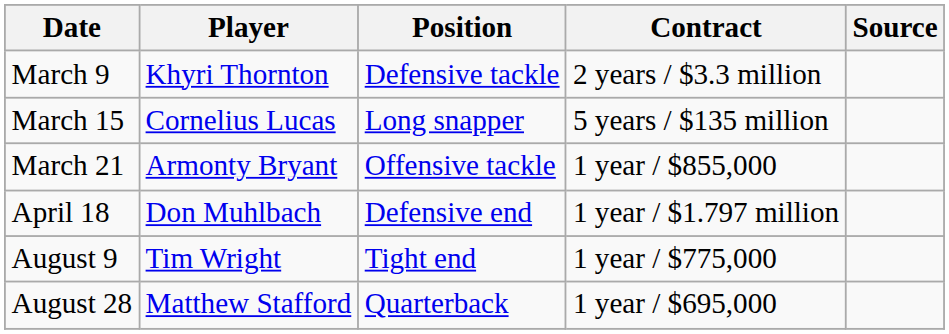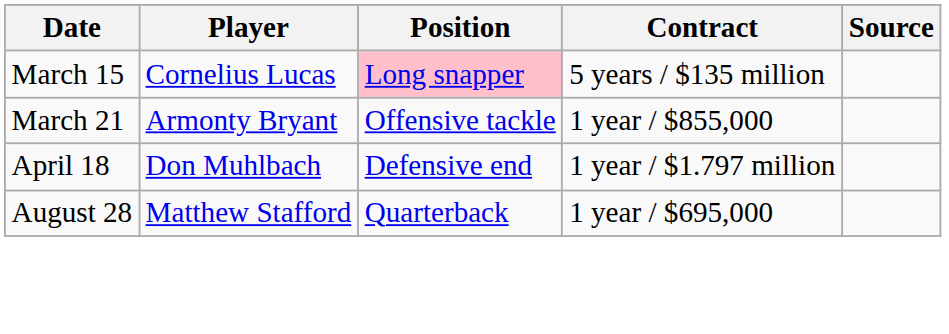- row: (61, 73)
(444, 119) no background -> (444, 73) pink background
- row: (65, 258)
